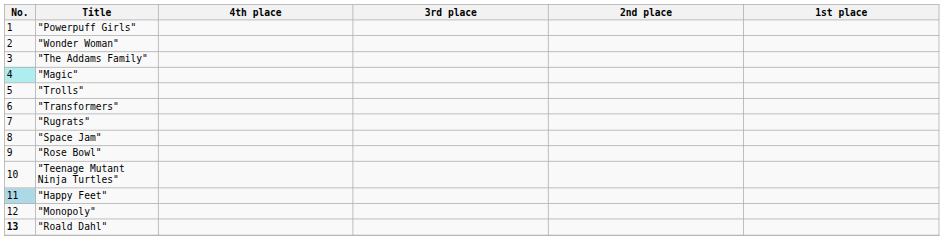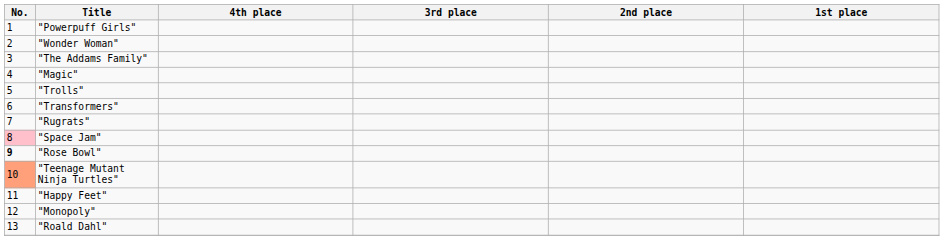(10, 75) paleturquoise background -> (10, 75) no background
(10, 138) no background -> (10, 138) pink background
(10, 153) normal -> (10, 153) bold
(12, 175) no background -> (12, 175) lightsalmon background
(12, 196) lightblue background -> (12, 196) no background
(12, 227) bold -> (12, 227) normal
